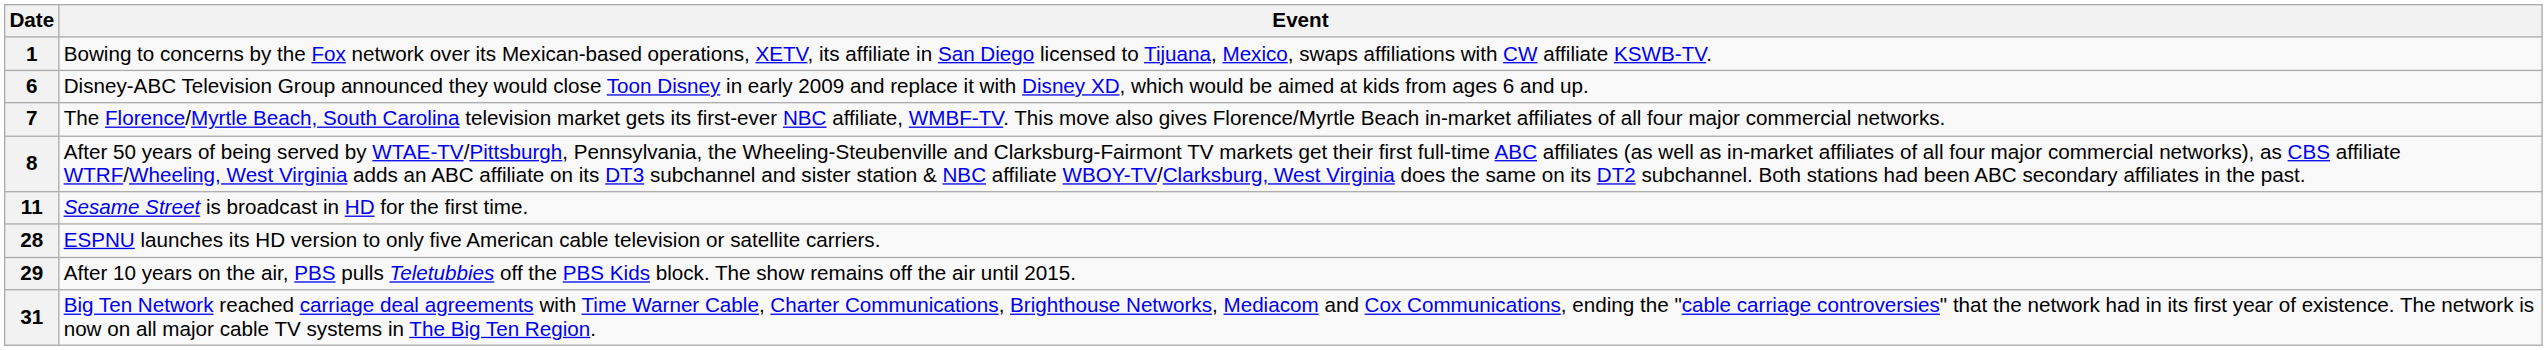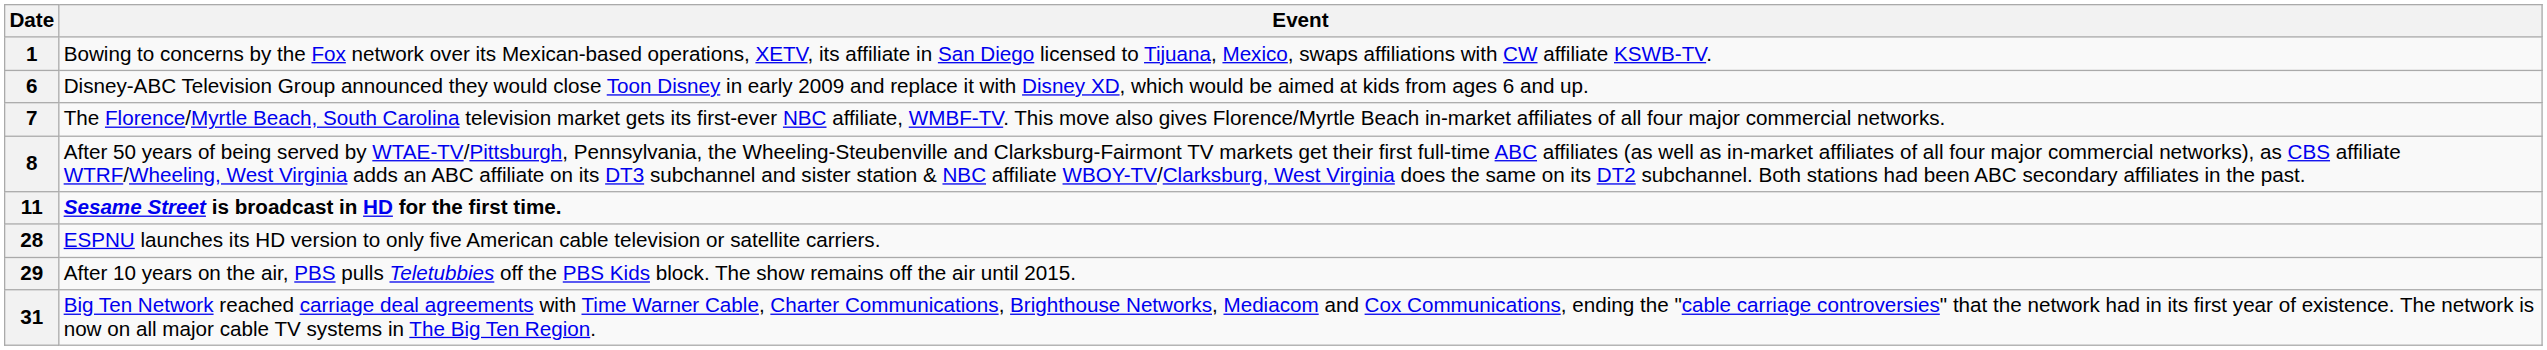(296, 207) normal -> (313, 207) bold
